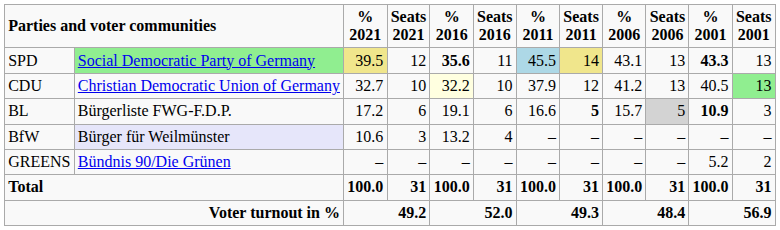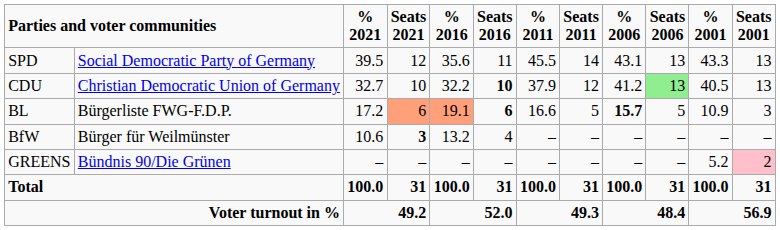(196, 60) lightgreen background -> (196, 60) no background
(369, 60) khaki background -> (369, 60) no background
(456, 60) bold -> (456, 60) normal
(542, 60) lightblue background -> (542, 60) no background
(591, 60) khaki background -> (591, 60) no background
(715, 60) bold -> (715, 60) normal
(456, 85) lightyellow background -> (456, 85) no background
(505, 85) normal -> (505, 85) bold
(677, 85) no background -> (677, 85) lightgreen background
(764, 85) lightgreen background -> (764, 85) no background
(422, 111) no background -> (422, 111) lightsalmon background
(456, 111) no background -> (456, 111) lightsalmon background
(509, 111) normal -> (509, 111) bold
(595, 111) bold -> (595, 111) normal
(628, 111) normal -> (628, 111) bold
(681, 111) lightgrey background -> (681, 111) no background
(715, 111) bold -> (715, 111) normal
(154, 136) lavender background -> (154, 136) no background
(422, 136) normal -> (422, 136) bold
(768, 162) no background -> (768, 162) pink background
